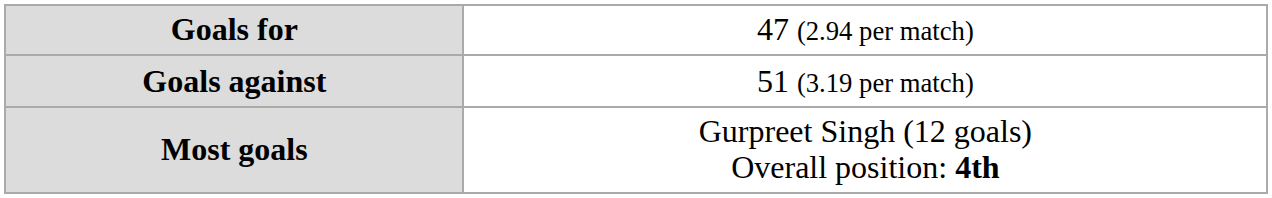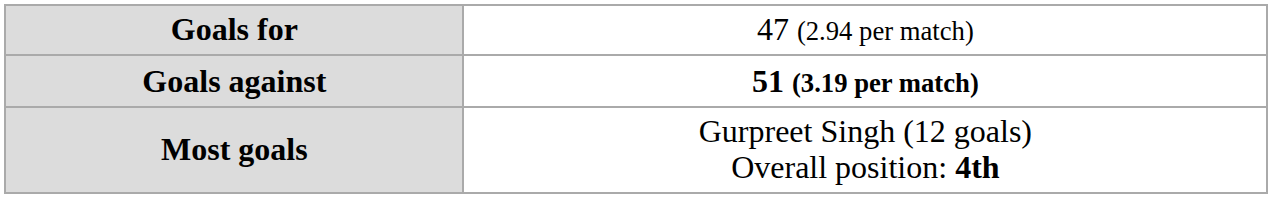(865, 80) normal -> (865, 80) bold
